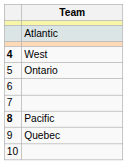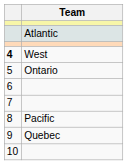(10, 119) bold -> (10, 119) normal
